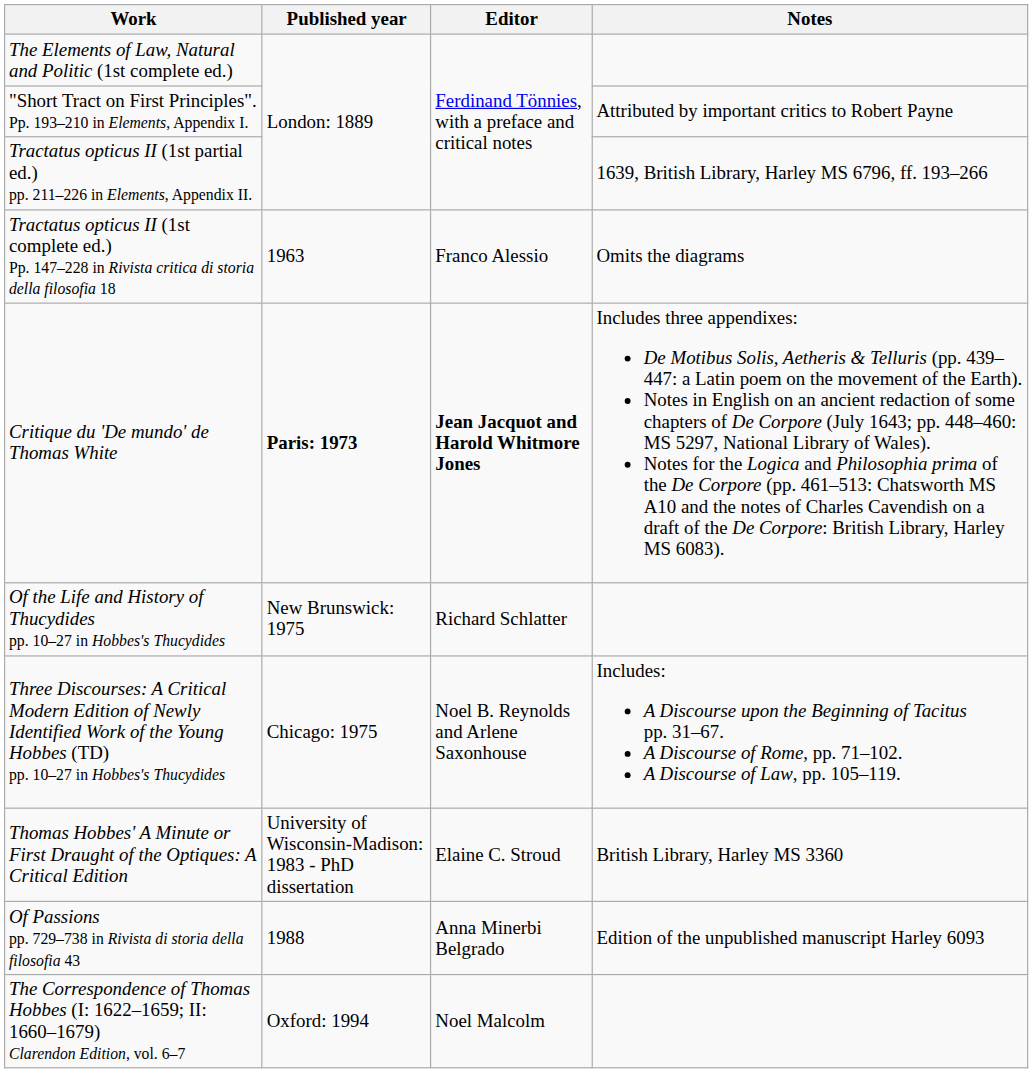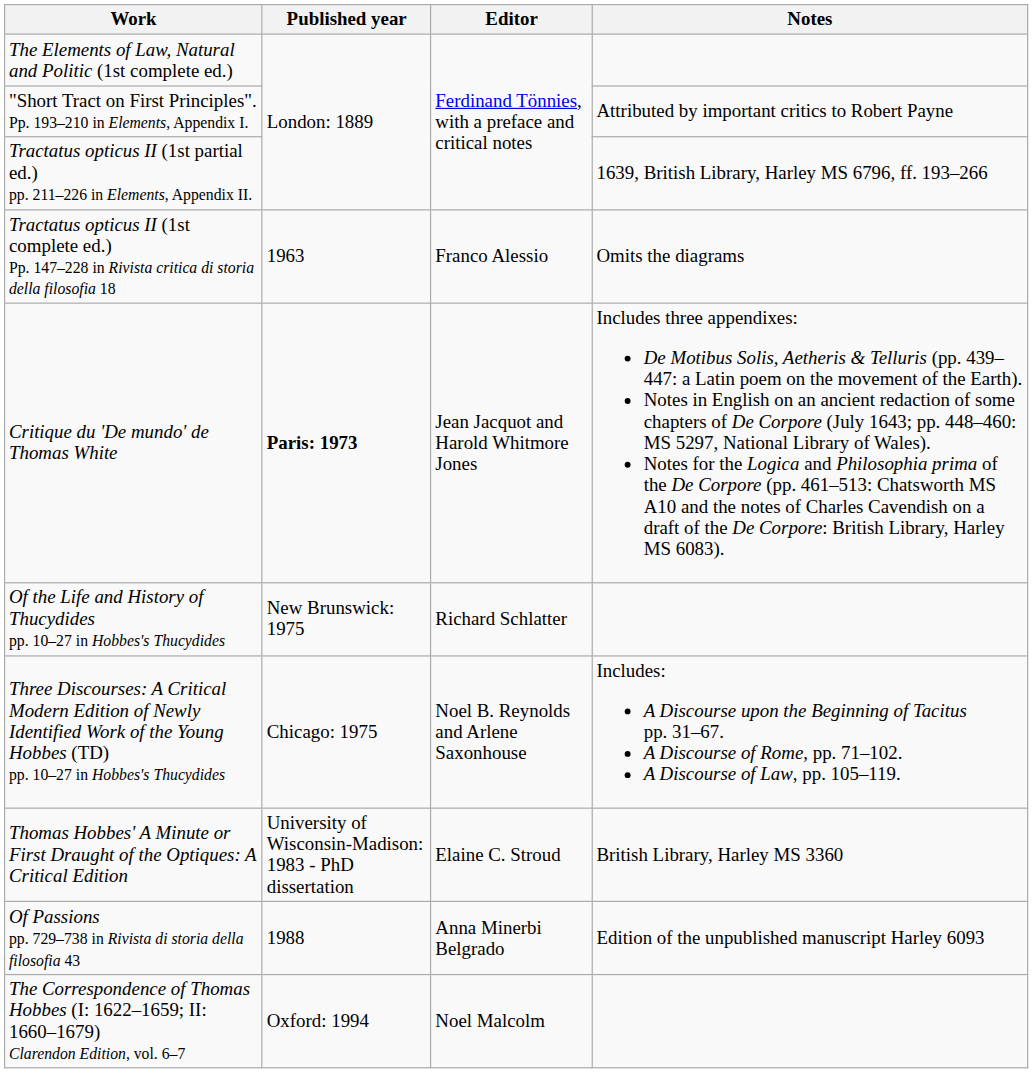(507, 442) bold -> (502, 442) normal
